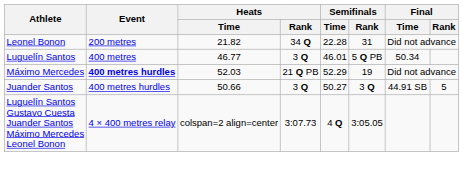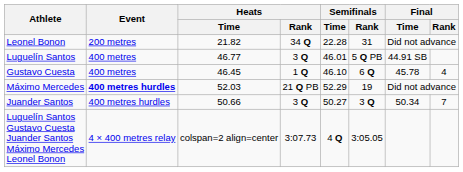(407, 57) 50.34 -> (407, 57) 44.91 SB
+ row: (41, 72)
(407, 87) 44.91 SB -> (407, 102) 50.34
(444, 87) 5 -> (444, 102) 7
